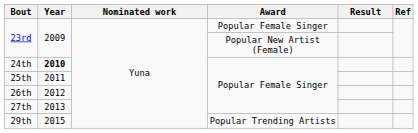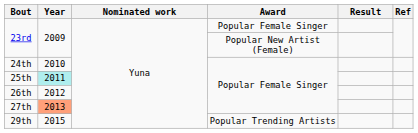(55, 64) bold -> (55, 64) normal
(55, 78) no background -> (55, 78) paleturquoise background
(55, 107) no background -> (55, 107) lightsalmon background
